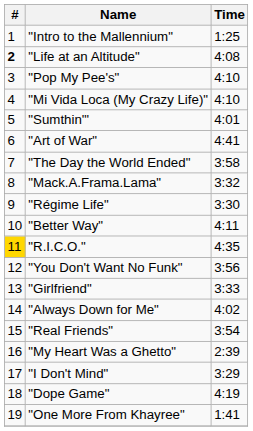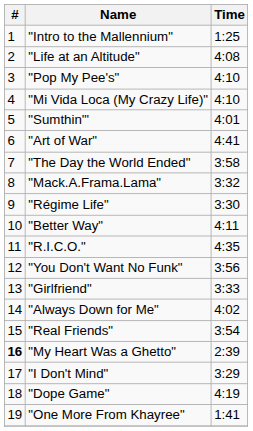(11, 57) bold -> (11, 57) normal
(14, 246) gold background -> (14, 246) no background
(15, 352) normal -> (15, 352) bold
